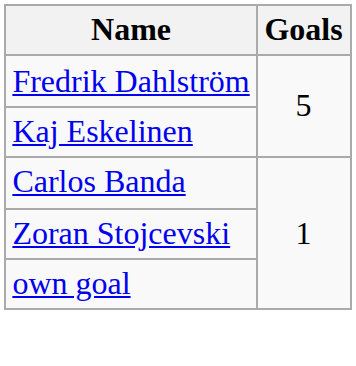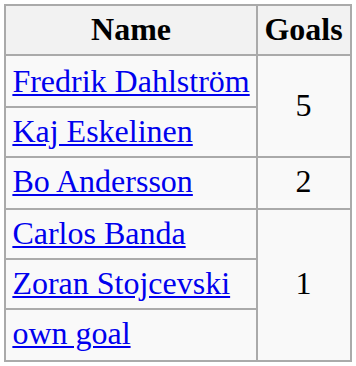+ row: (103, 182)
